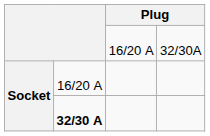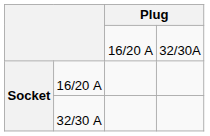(80, 121) bold -> (79, 121) normal
